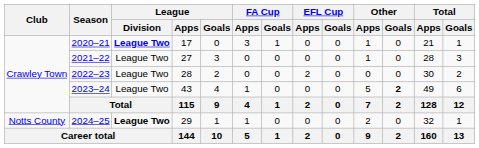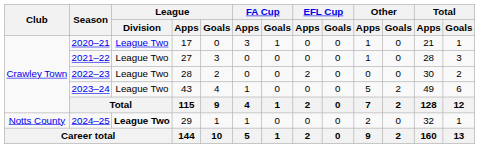(142, 43) bold -> (142, 43) normal
(398, 89) bold -> (398, 89) normal
